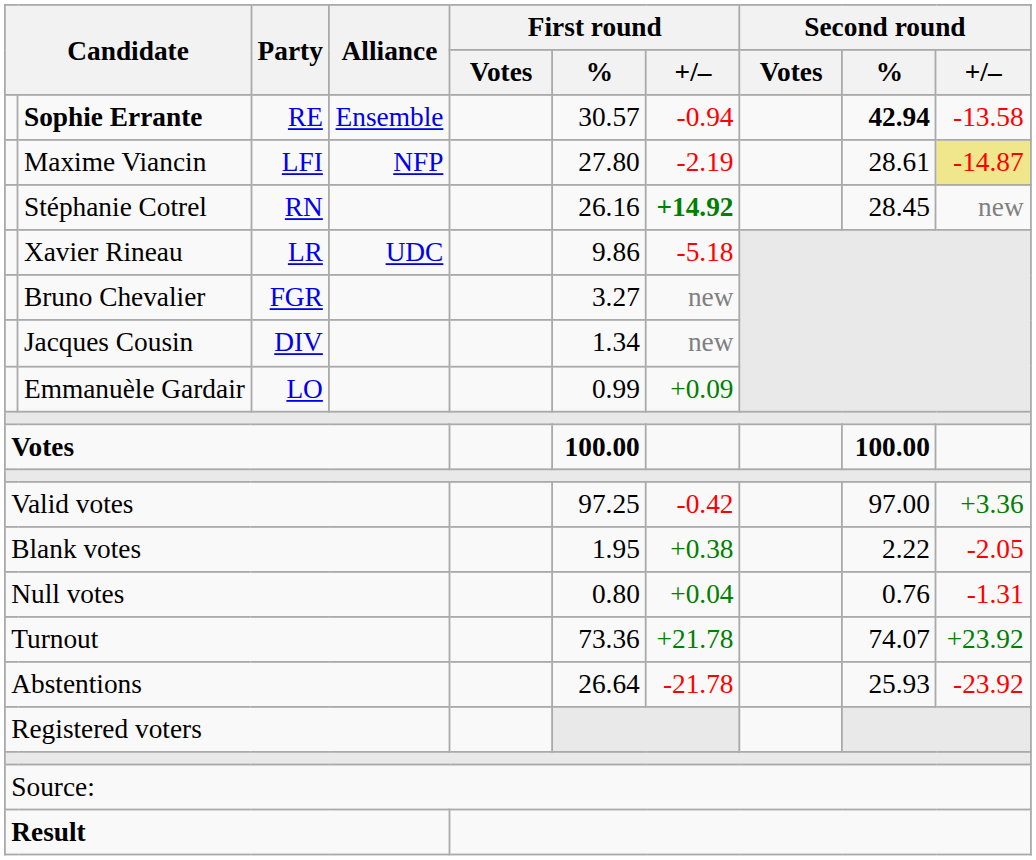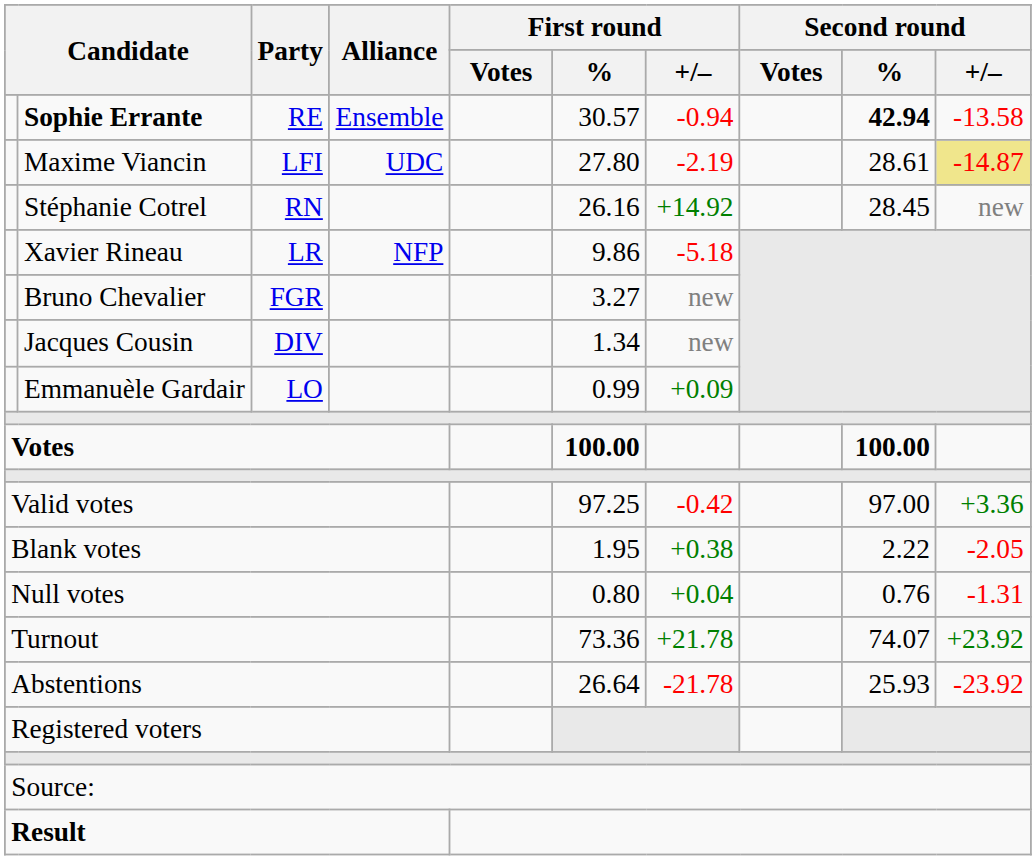(418, 162) NFP -> (414, 162) UDC
(695, 207) bold -> (695, 207) normal
(414, 252) UDC -> (418, 252) NFP
